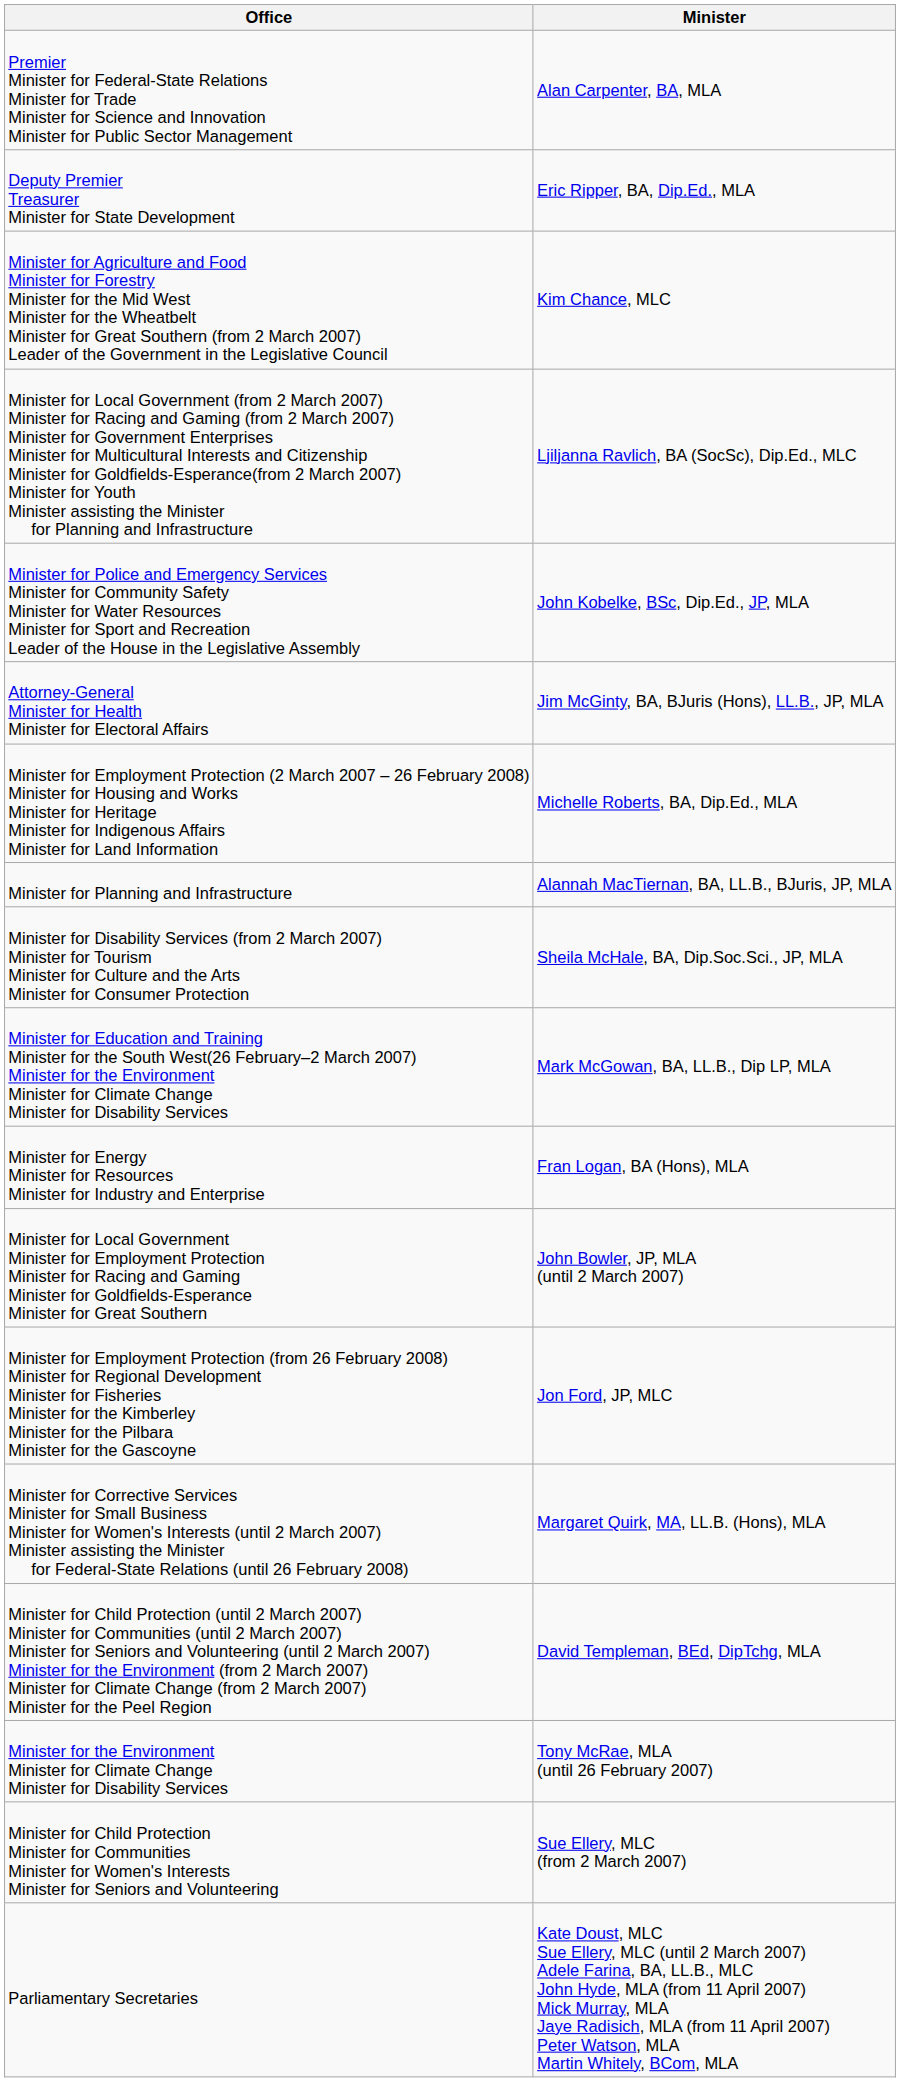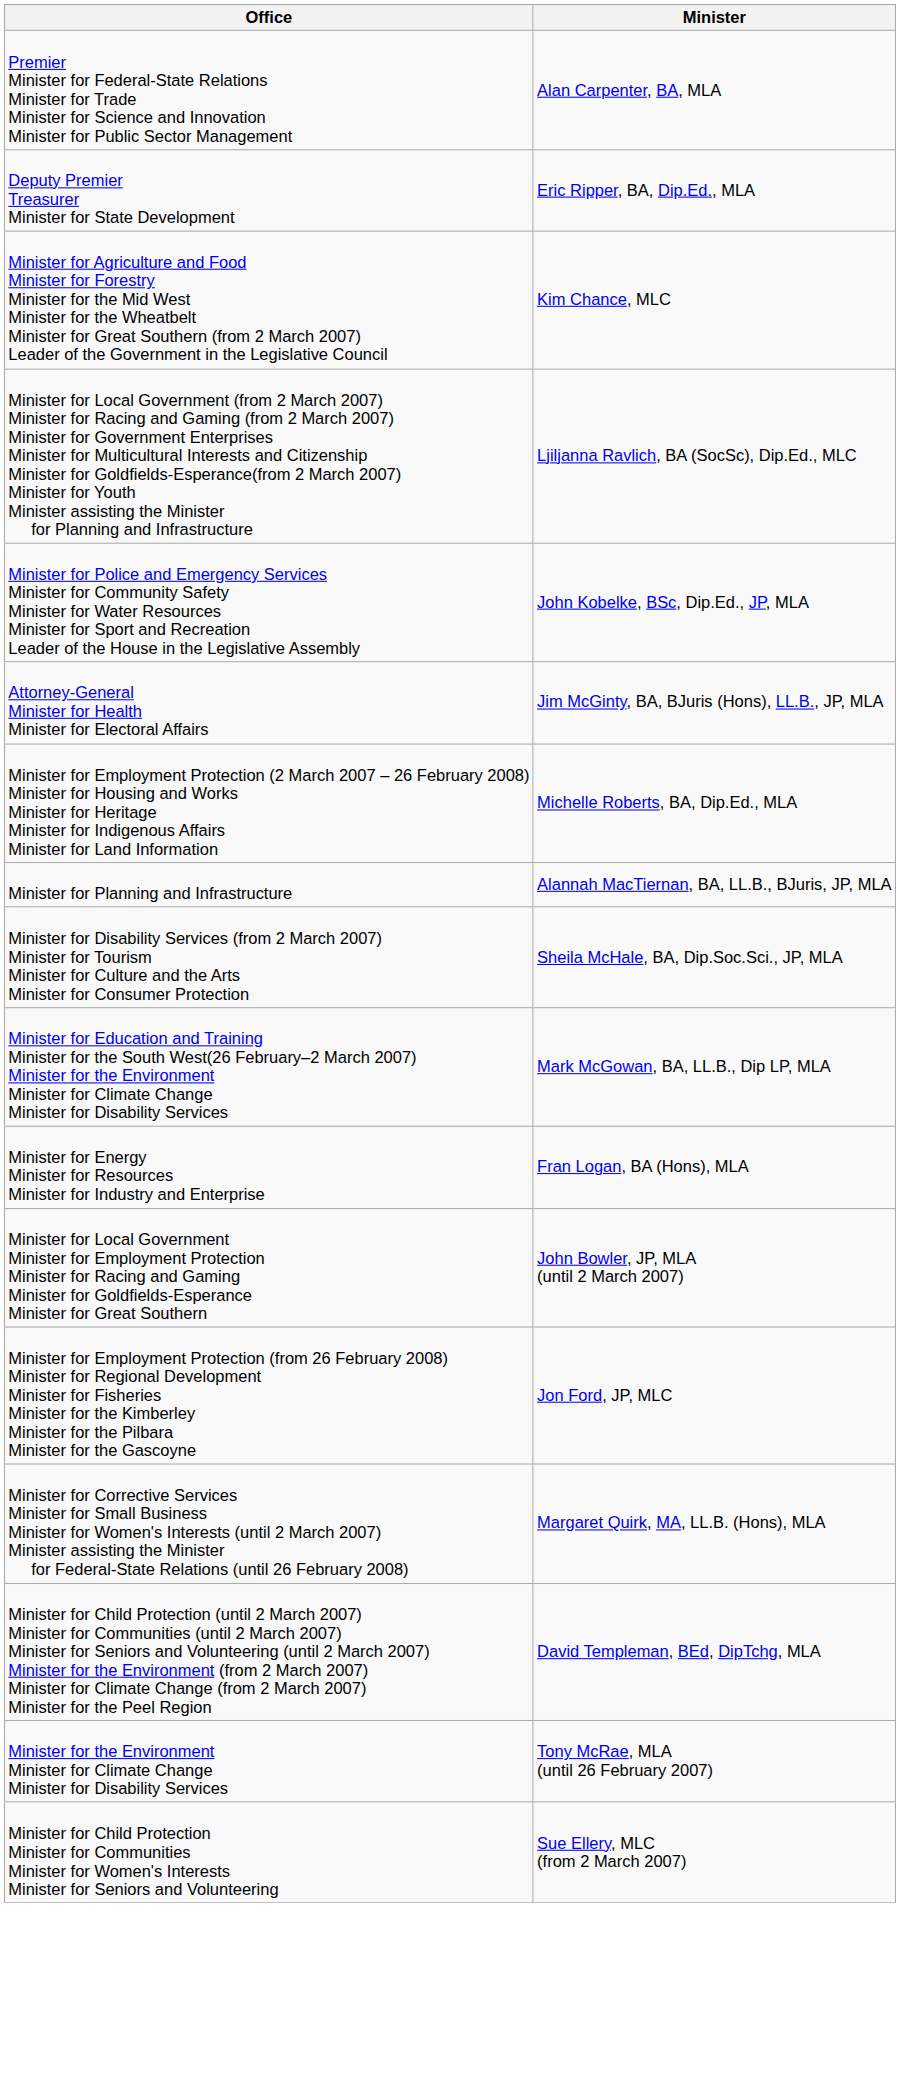- row: (103, 1999)
